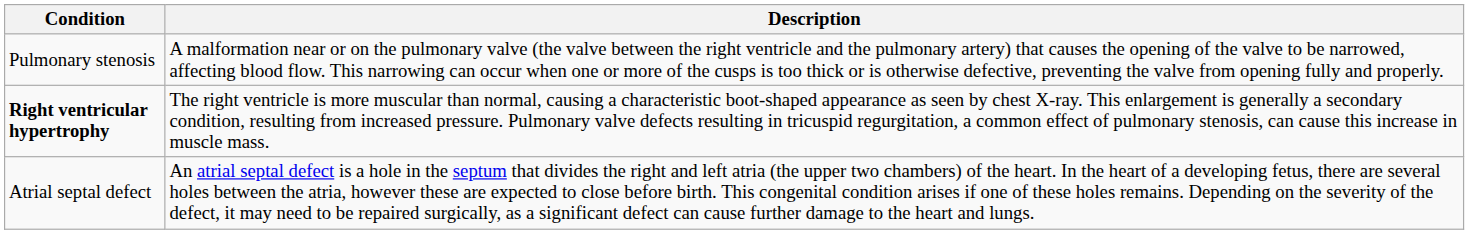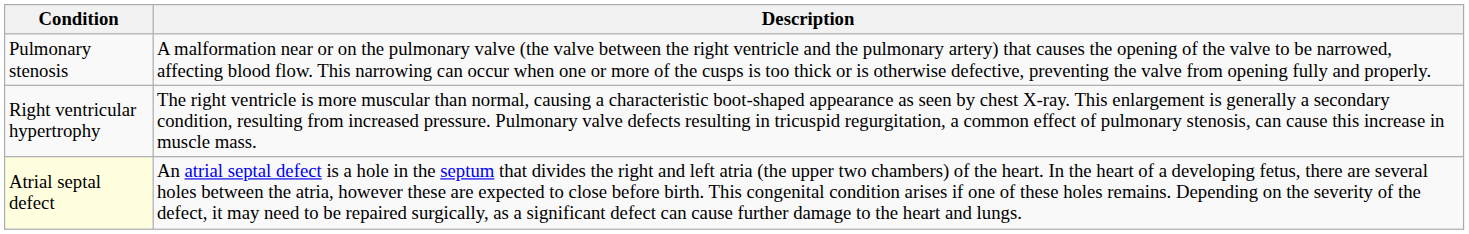(78, 120) bold -> (73, 120) normal
(80, 192) no background -> (55, 192) lightyellow background
